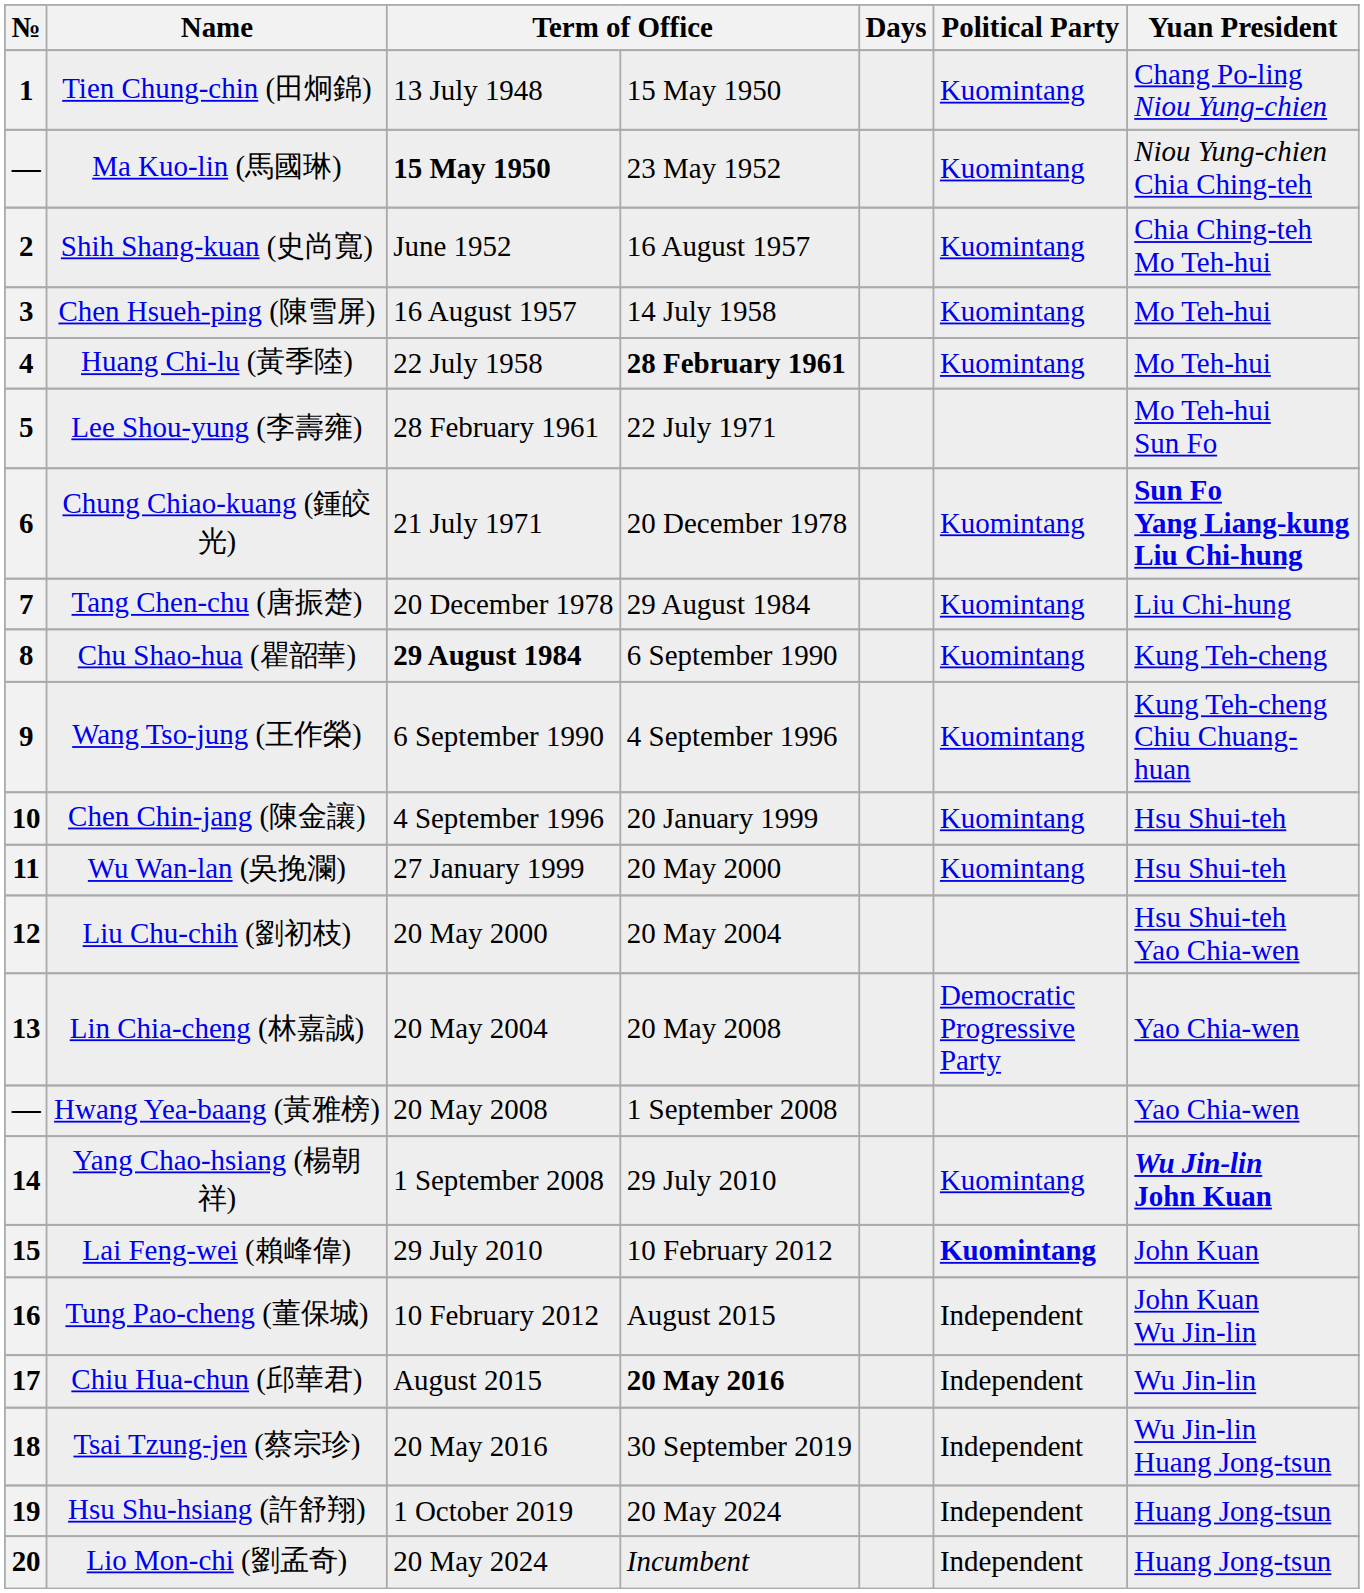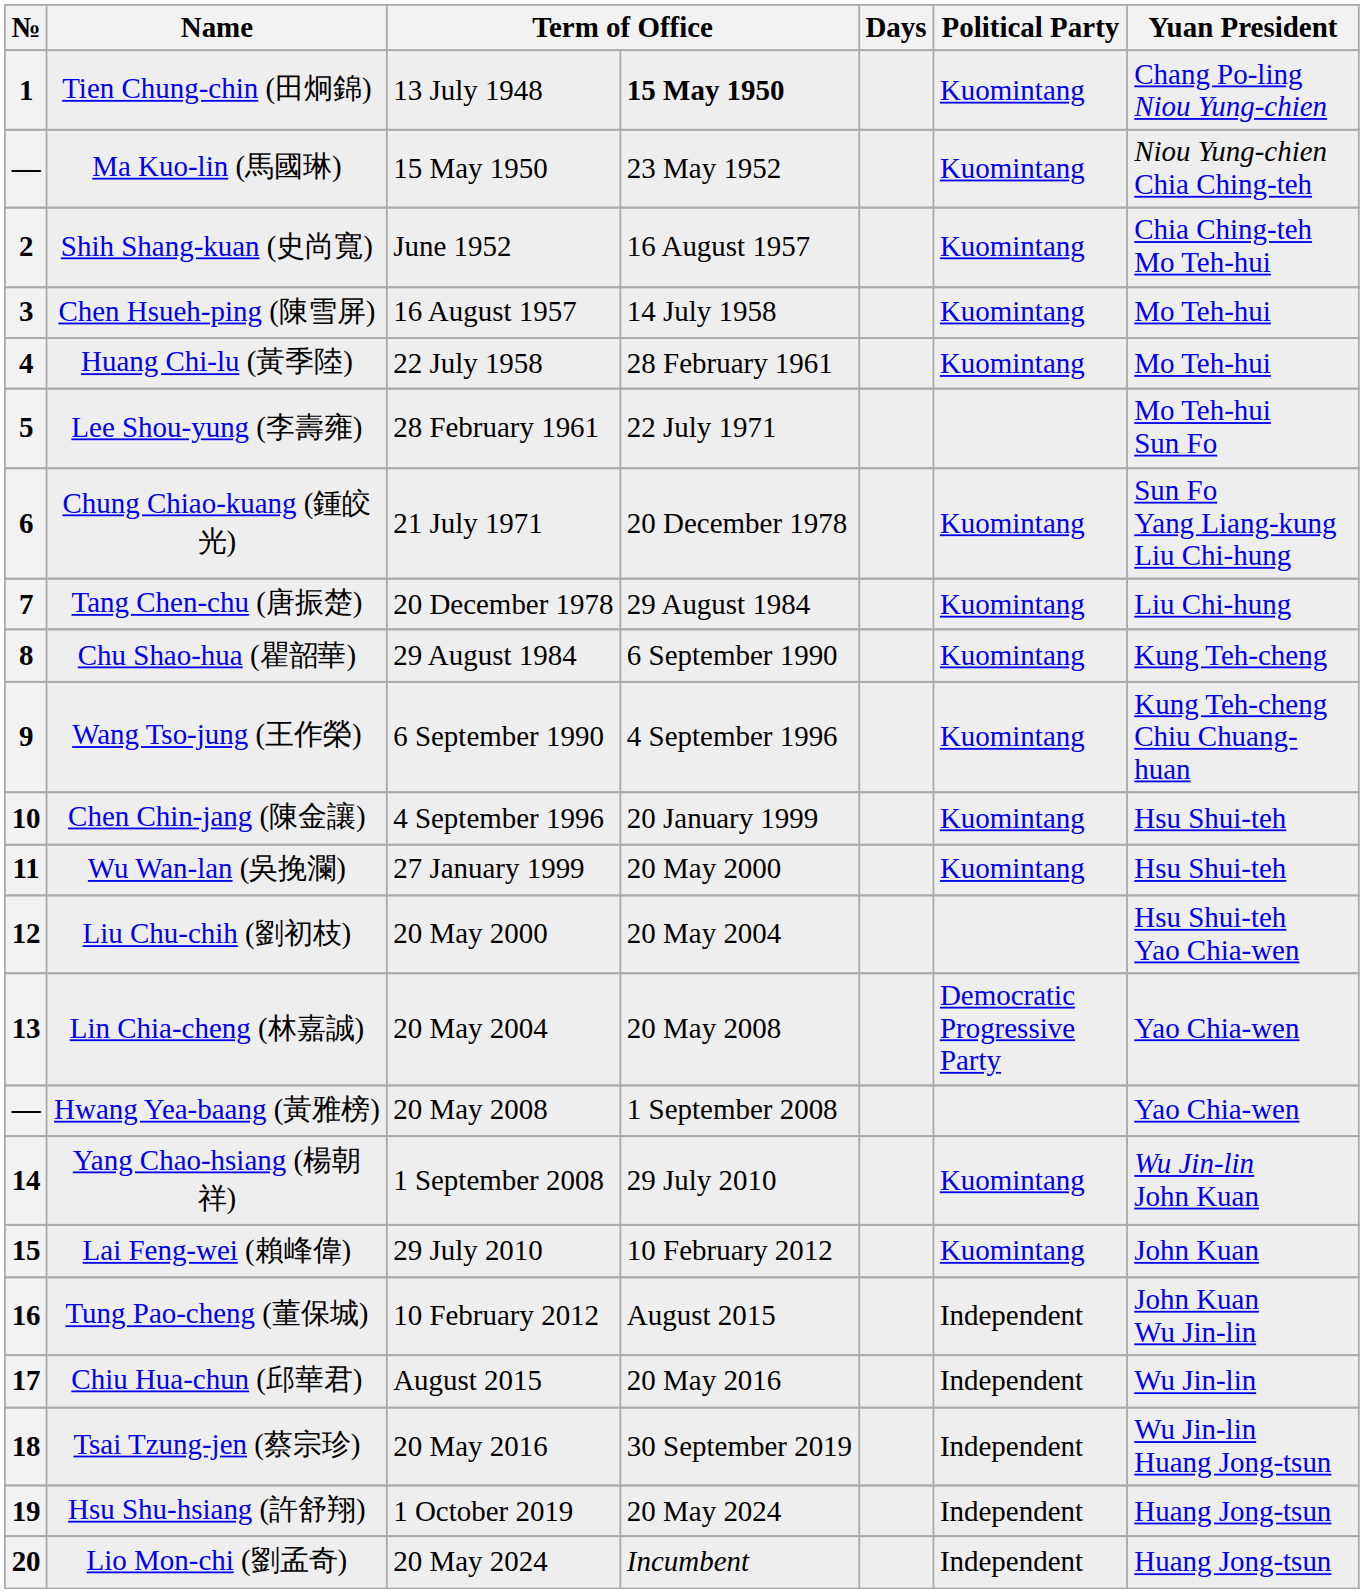(704, 89) normal -> (706, 89) bold
(472, 168) bold -> (470, 168) normal
(736, 362) bold -> (730, 362) normal
(1242, 522) bold -> (1235, 522) normal
(487, 655) bold -> (485, 655) normal
(1203, 1180) bold -> (1197, 1180) normal
(1018, 1250) bold -> (1012, 1250) normal
(706, 1380) bold -> (704, 1380) normal
